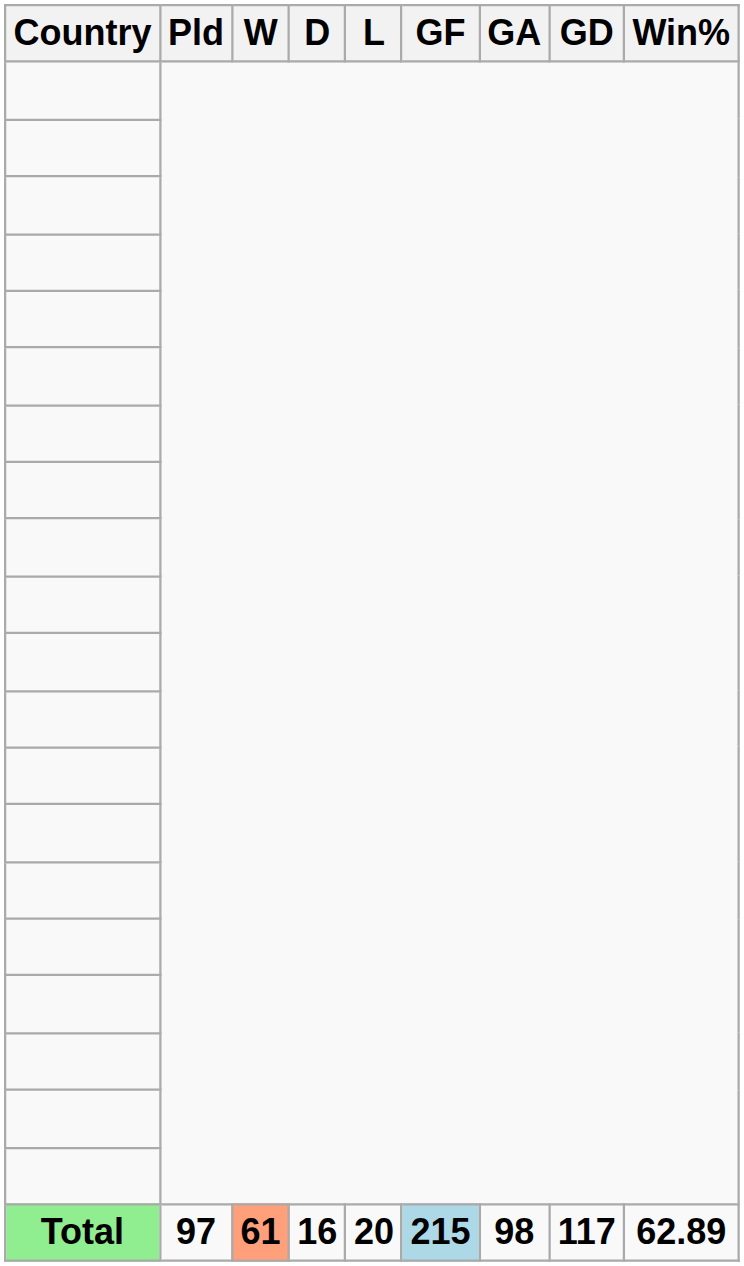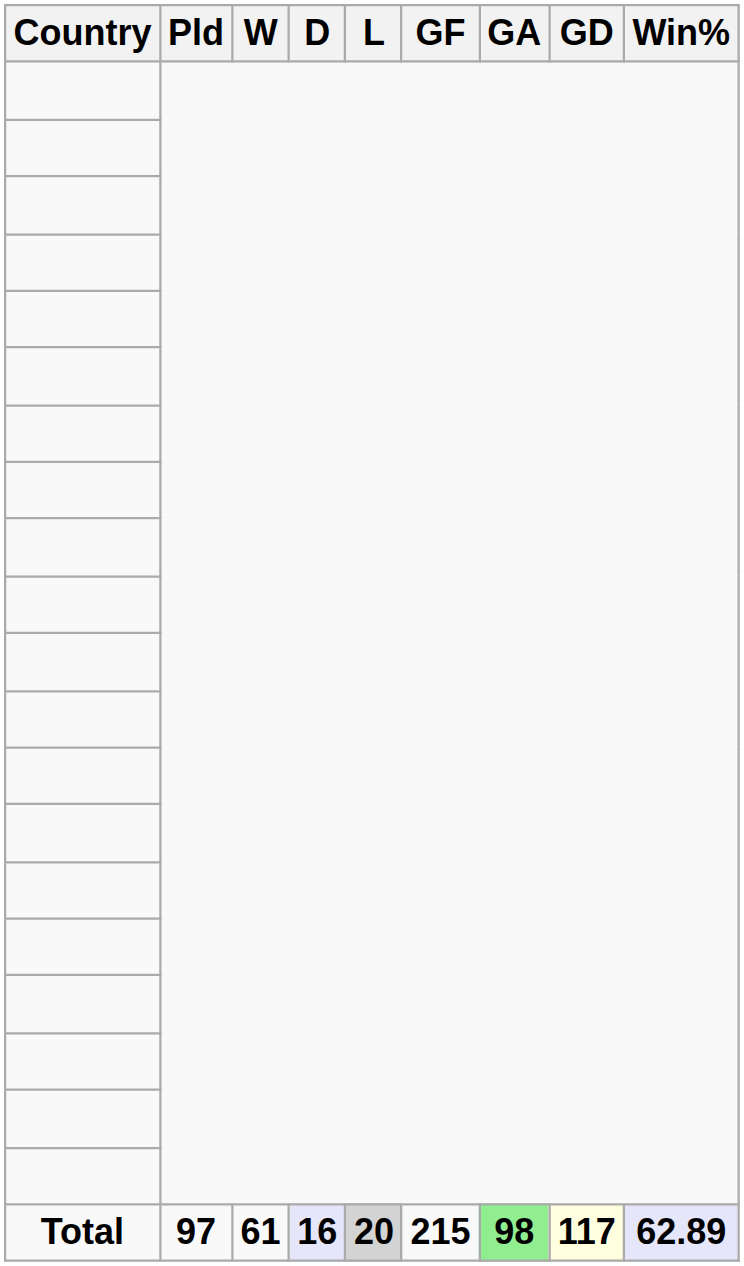(82, 1232) lightgreen background -> (82, 1232) no background
(261, 1232) lightsalmon background -> (261, 1232) no background
(317, 1232) no background -> (317, 1232) lavender background
(374, 1232) no background -> (374, 1232) lightgrey background
(441, 1232) lightblue background -> (441, 1232) no background
(514, 1232) no background -> (514, 1232) lightgreen background
(587, 1232) no background -> (587, 1232) lightyellow background
(681, 1232) no background -> (681, 1232) lavender background
